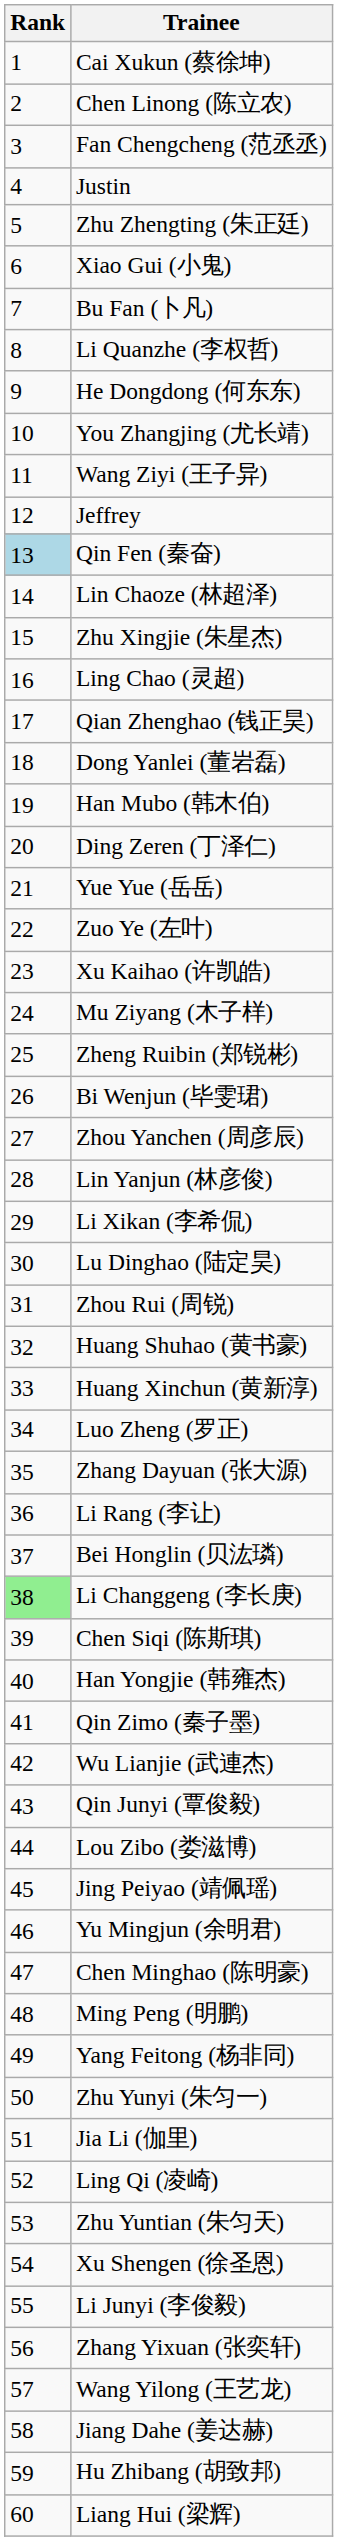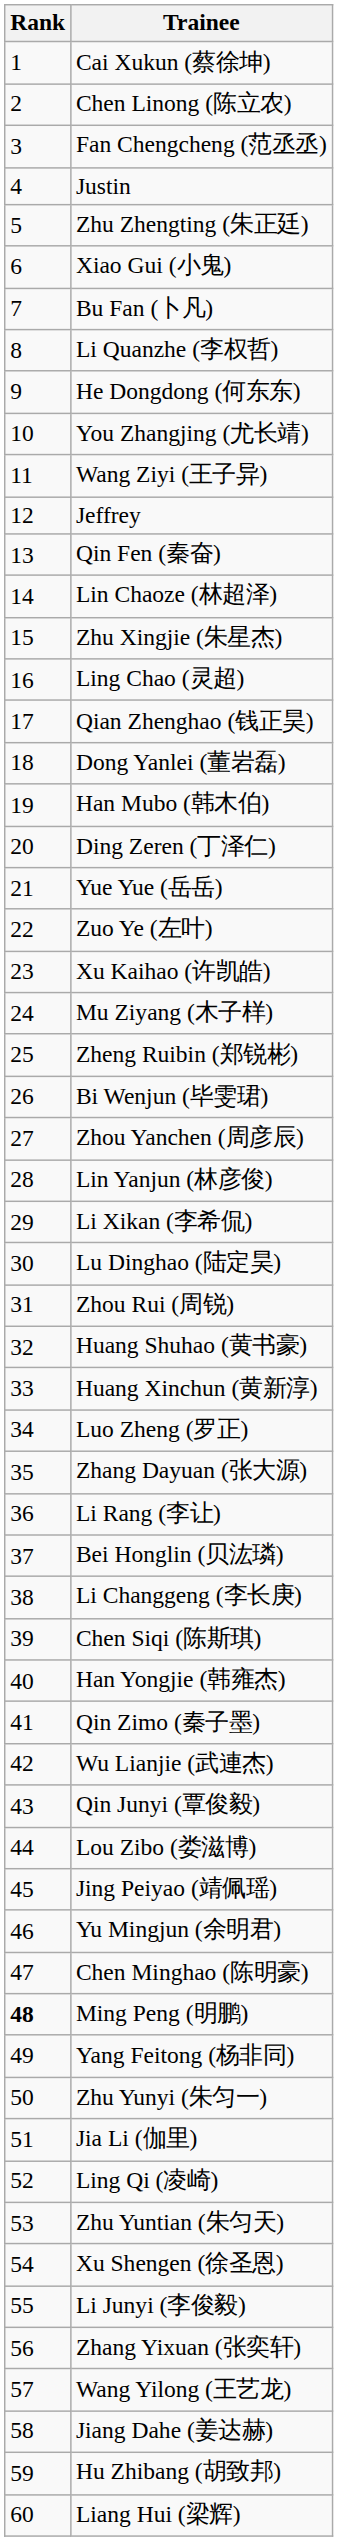(22, 554) lightblue background -> (22, 554) no background
(22, 1597) lightgreen background -> (22, 1597) no background
(22, 2014) normal -> (22, 2014) bold
